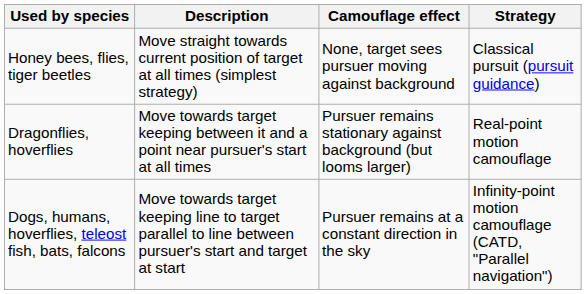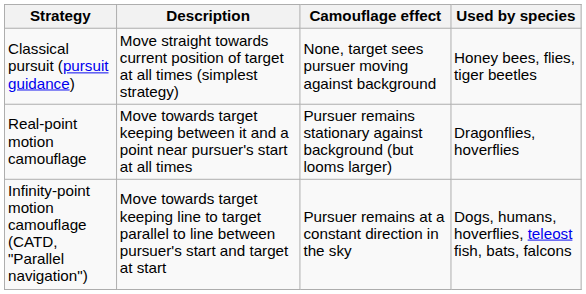columns swapped: (525, 16) <-> (70, 16)
